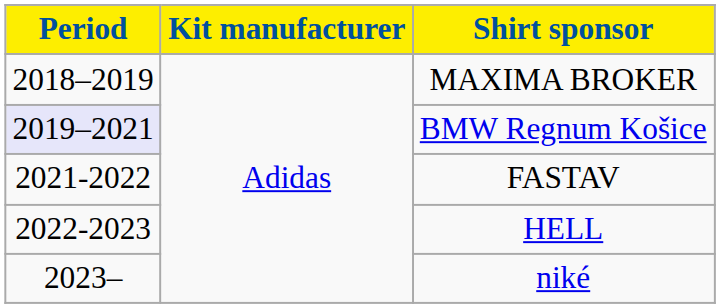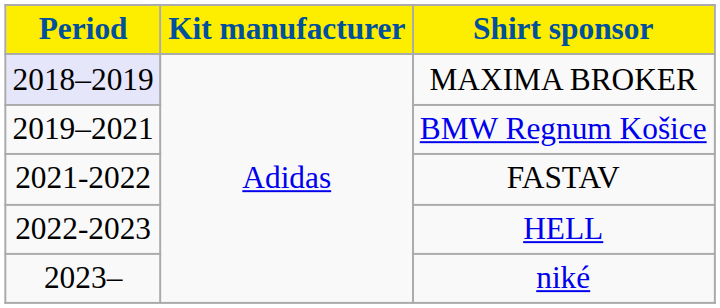(83, 79) no background -> (83, 79) lavender background
(83, 128) lavender background -> (83, 128) no background
